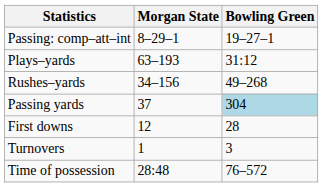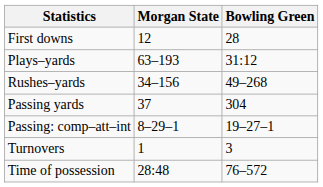rows swapped: (40, 126) <-> (69, 38)
(236, 104) lightblue background -> (236, 104) no background
